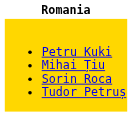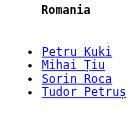(66, 72) gold background -> (66, 72) no background
